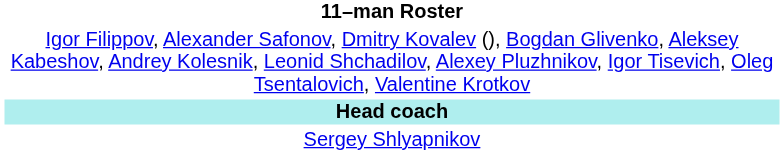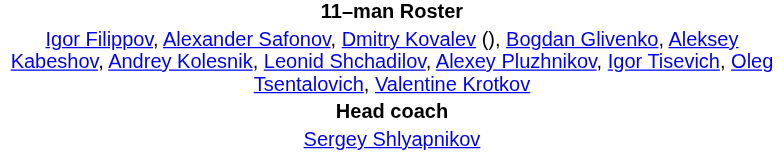(392, 111) paleturquoise background -> (392, 111) no background
